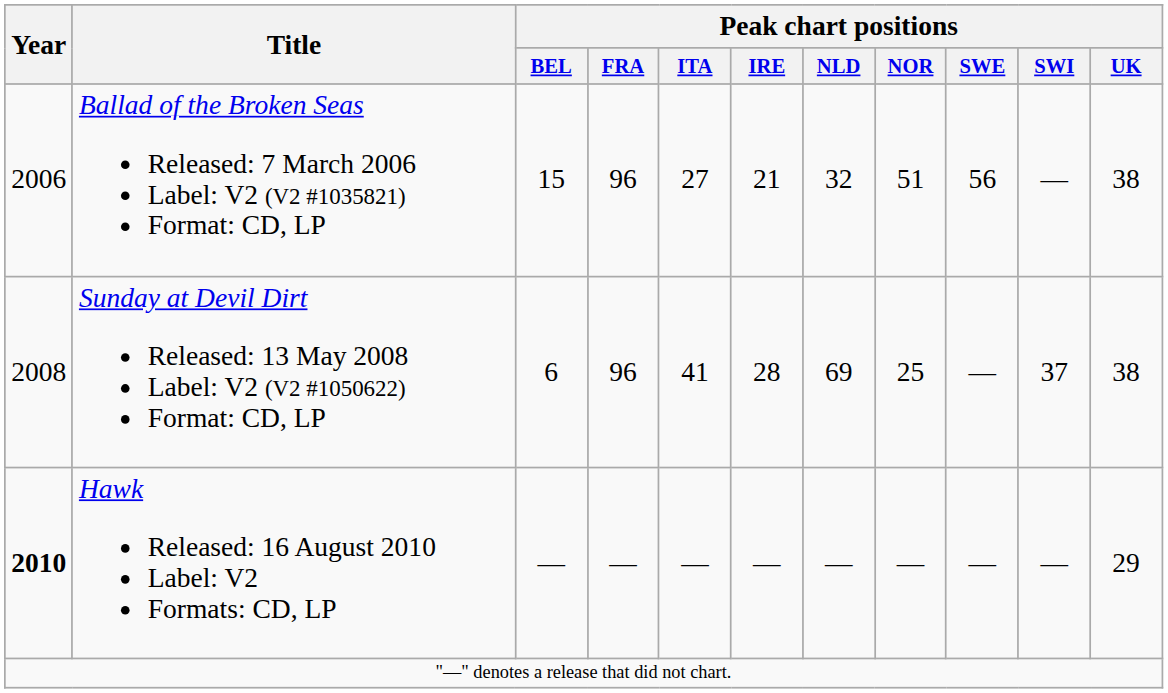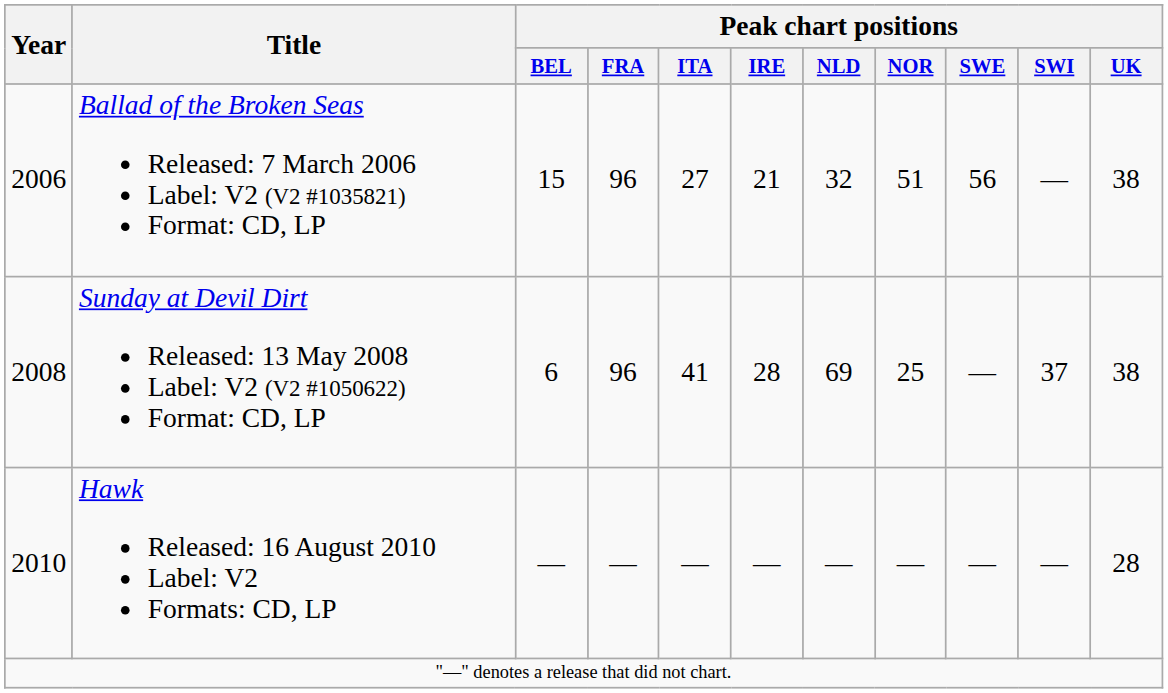(39, 562) bold -> (39, 562) normal
(1126, 562) 29 -> (1126, 562) 28
